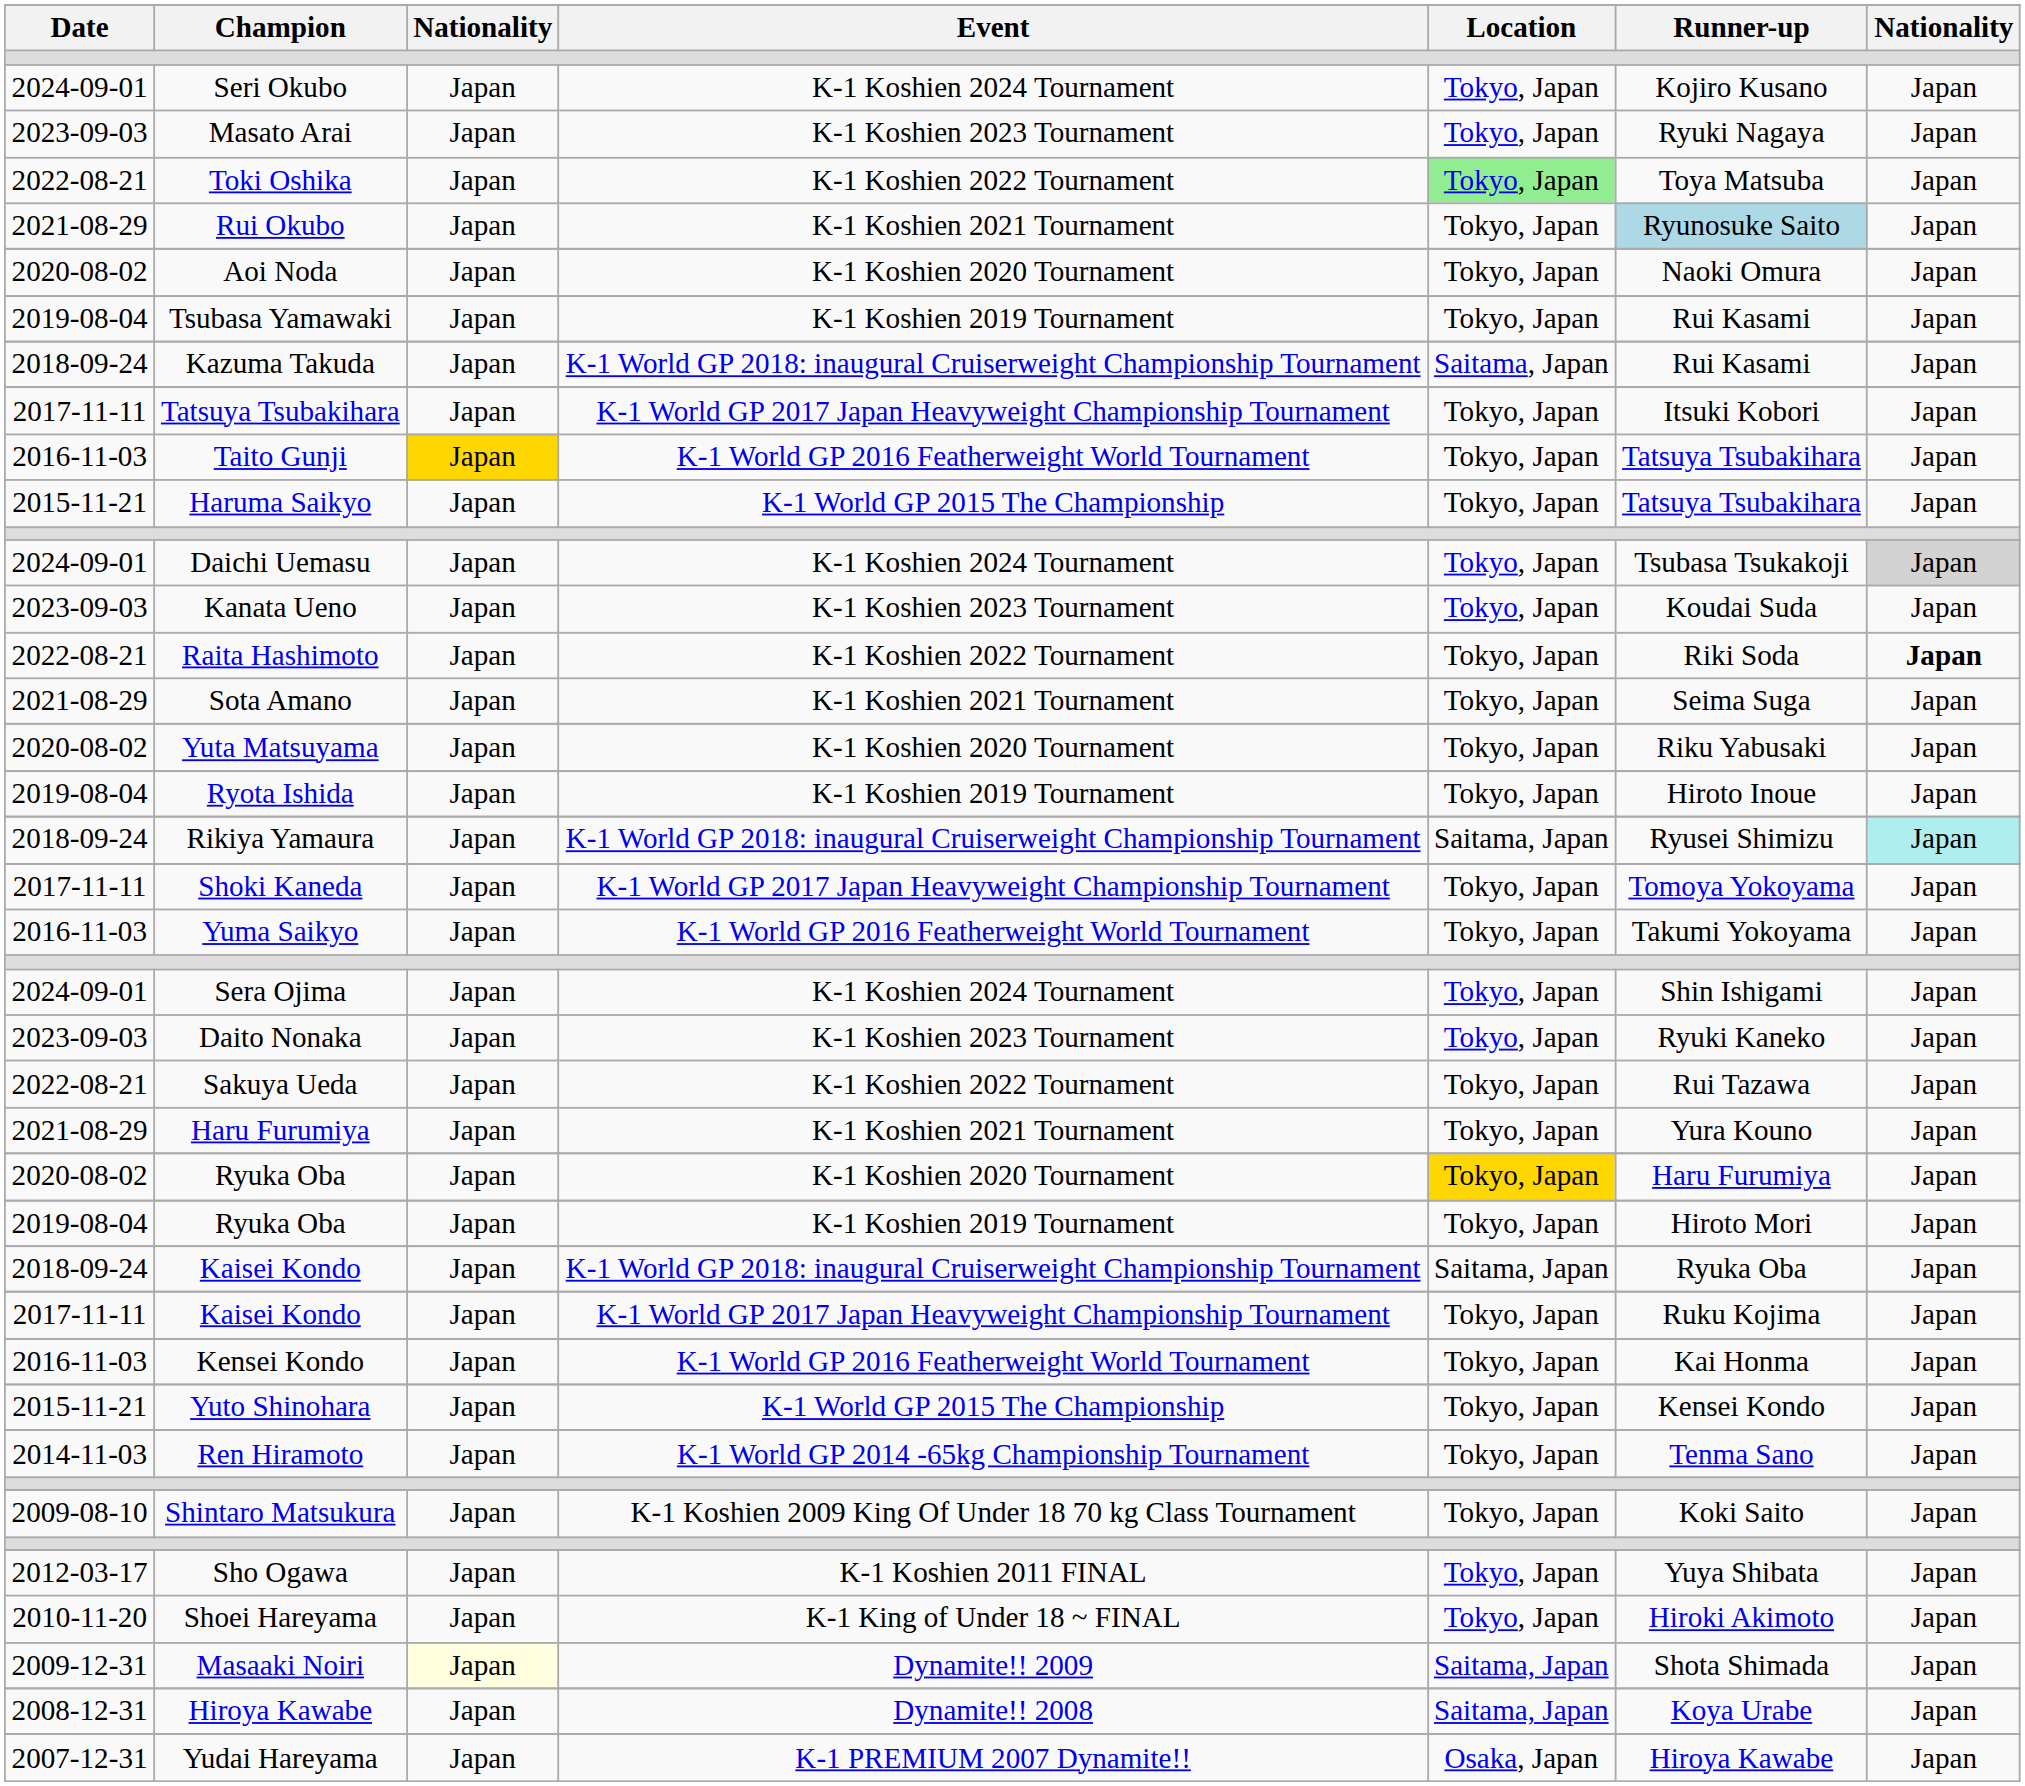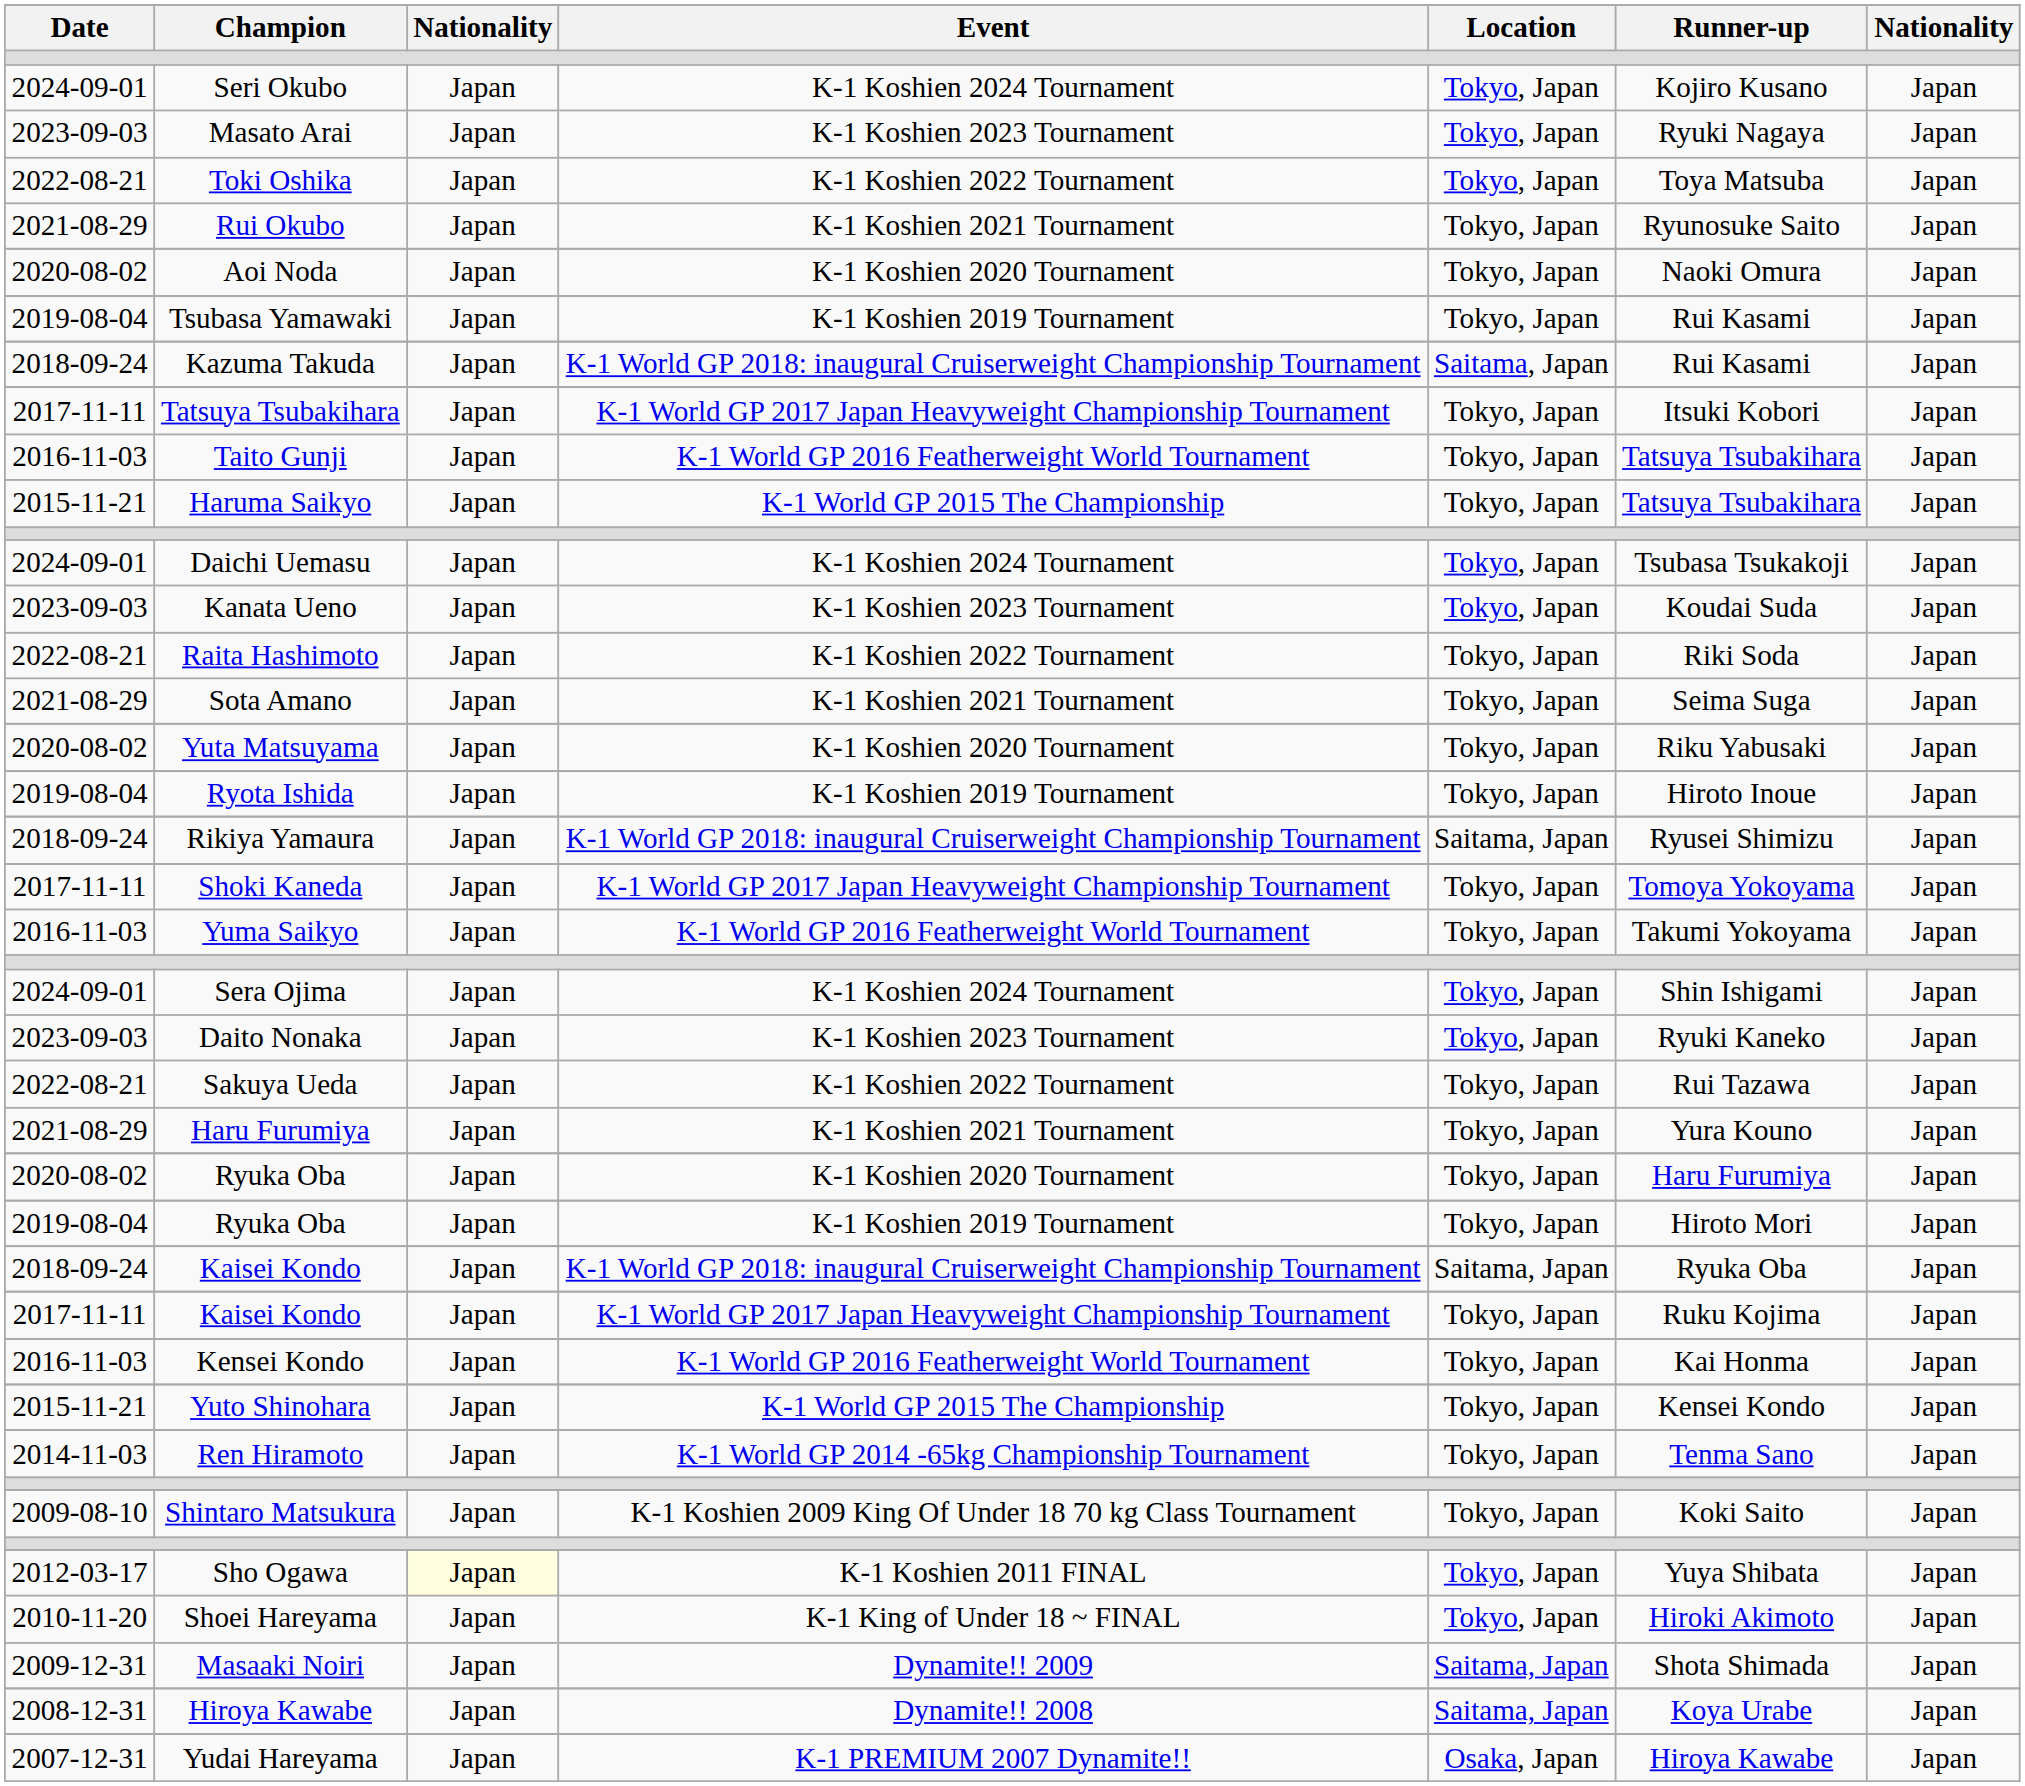(1521, 179) lightgreen background -> (1521, 179) no background
(1741, 225) lightblue background -> (1741, 225) no background
(483, 456) gold background -> (483, 456) no background
(1944, 562) lightgrey background -> (1944, 562) no background
(1944, 654) bold -> (1944, 654) normal
(1944, 839) paleturquoise background -> (1944, 839) no background
(1521, 1176) gold background -> (1521, 1176) no background
(483, 1572) no background -> (483, 1572) lightyellow background
(483, 1664) lightyellow background -> (483, 1664) no background
